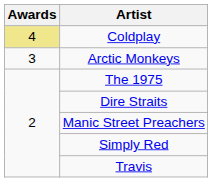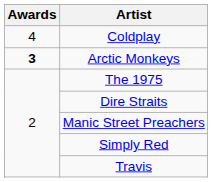(32, 36) khaki background -> (32, 36) no background
(32, 58) normal -> (32, 58) bold
